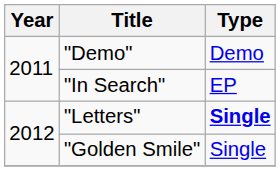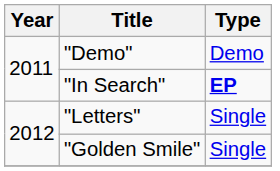(223, 85) normal -> (223, 85) bold
(240, 117) bold -> (238, 117) normal
